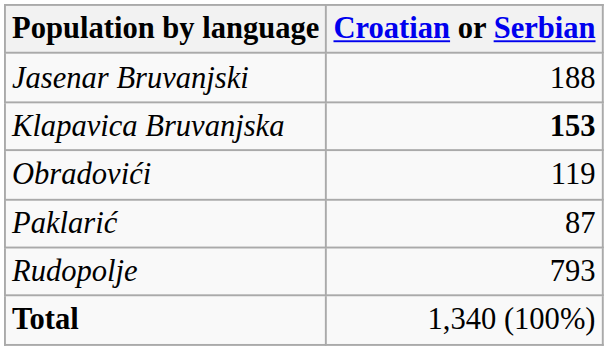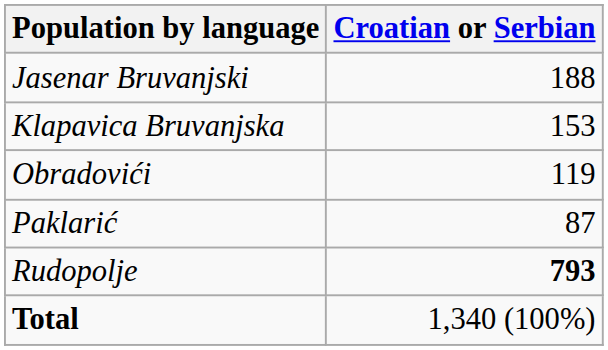(573, 125) bold -> (573, 125) normal
(573, 271) normal -> (573, 271) bold
